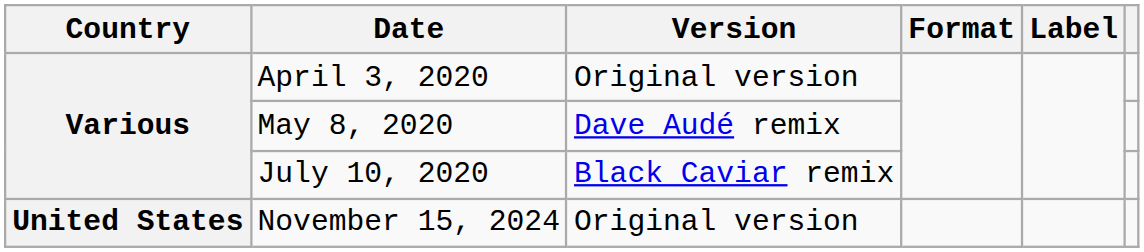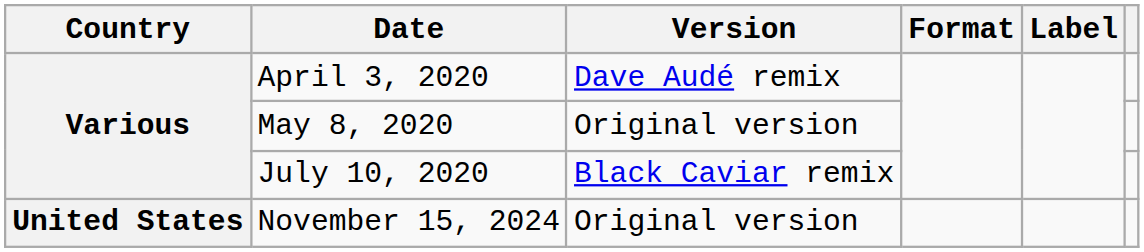(716, 78) Original version -> (707, 78) Dave Audé remix
(707, 126) Dave Audé remix -> (716, 126) Original version
